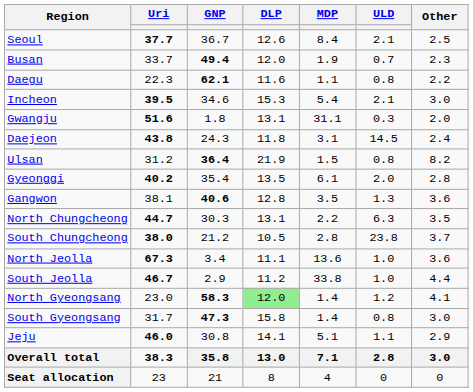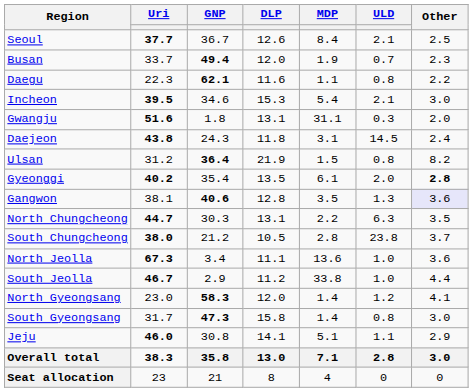(440, 179) normal -> (440, 179) bold
(440, 199) no background -> (440, 199) lavender background
(271, 298) lightgreen background -> (271, 298) no background
